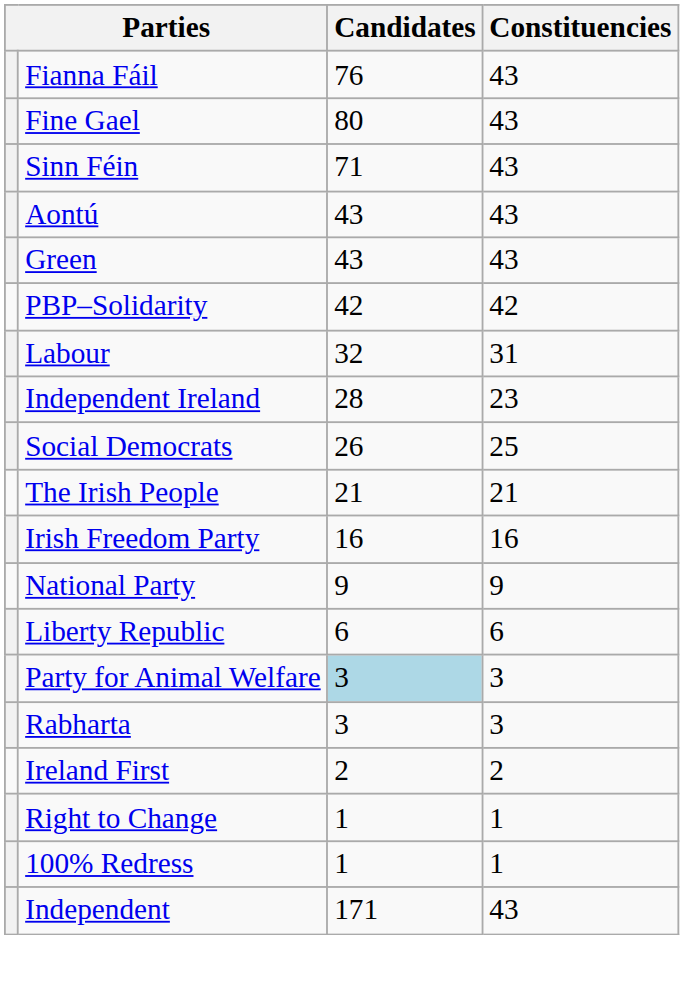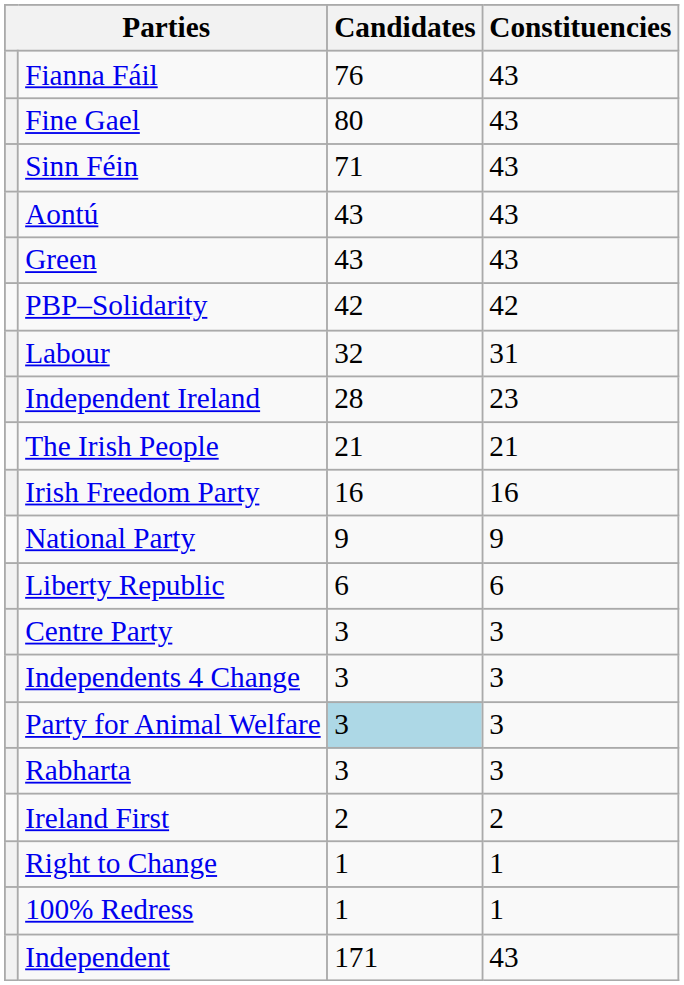- row: (129, 445)
+ row: (99, 631)
+ row: (163, 677)
